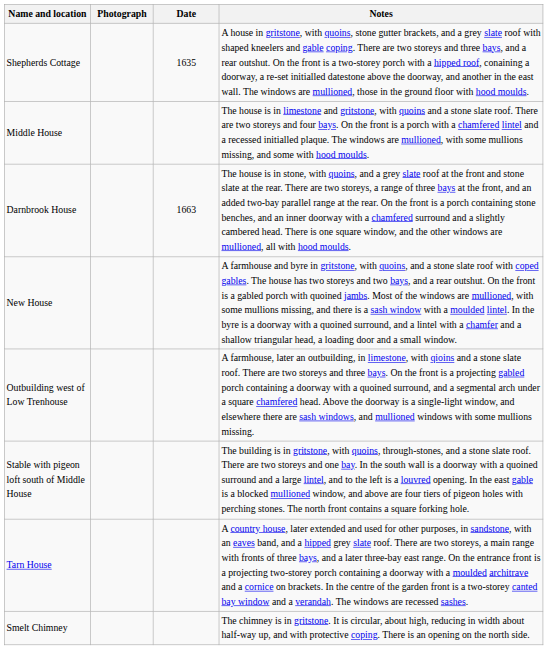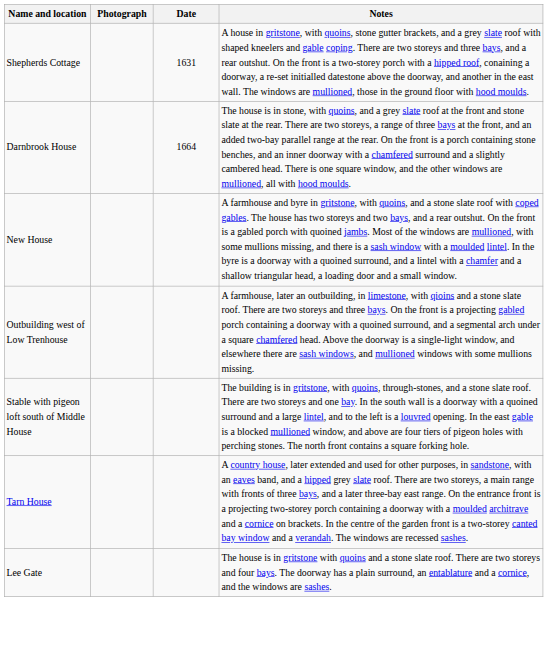(186, 62) 1635 -> (186, 62) 1631
- row: (34, 132)
(186, 210) 1663 -> (186, 147) 1664
- row: (37, 628)
+ row: (24, 572)
